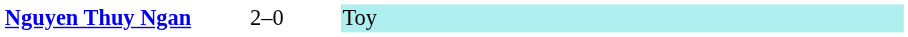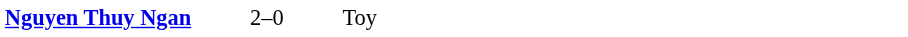(360, 18) paleturquoise background -> (360, 18) no background
